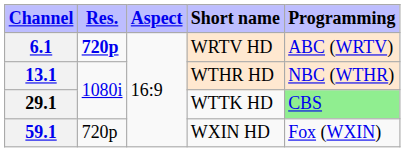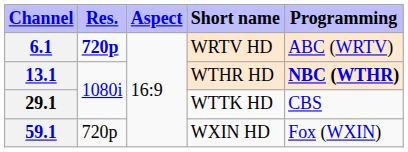(341, 75) normal -> (344, 75) bold
(305, 103) lightgreen background -> (305, 103) no background
